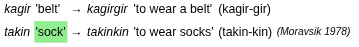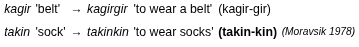(51, 31) lightgreen background -> (51, 31) no background
(245, 31) normal -> (248, 31) bold
